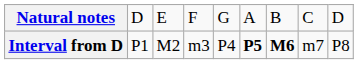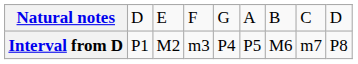(253, 44) bold -> (252, 44) normal
(282, 44) bold -> (281, 44) normal
